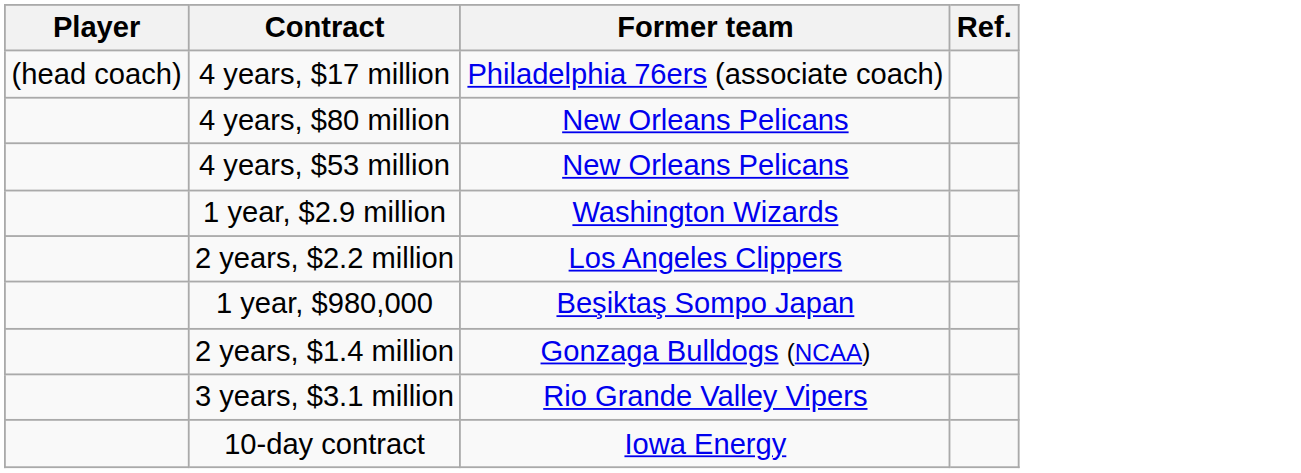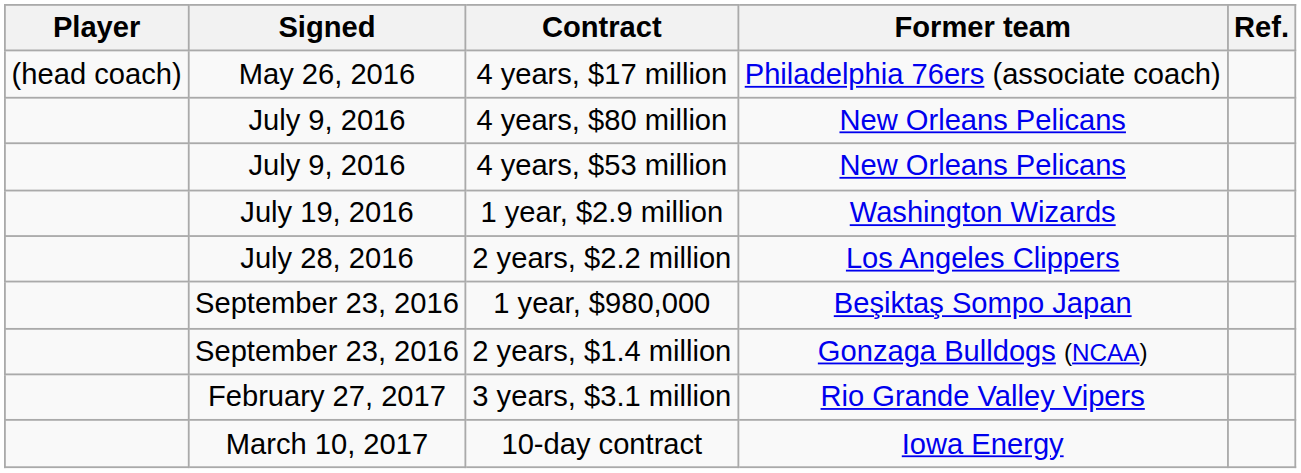+ column: (327, 27)
